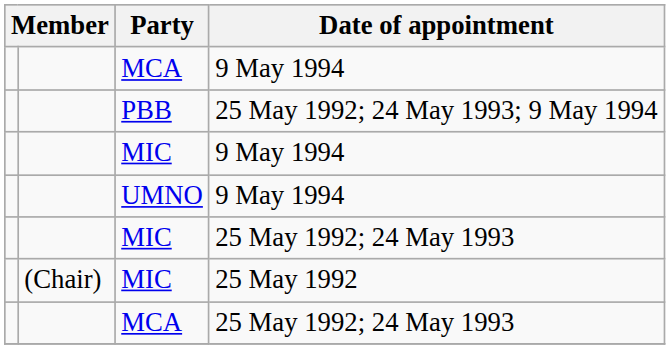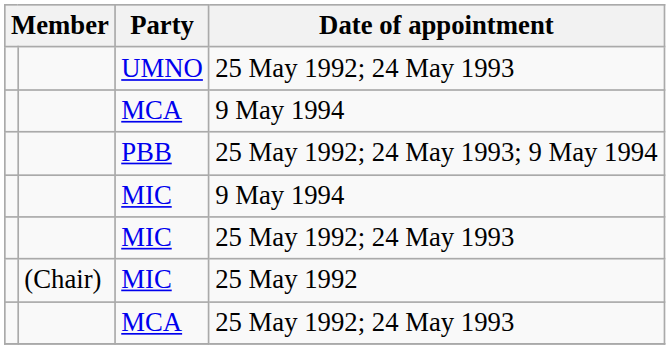+ row: (162, 68)
- row: (162, 195)
